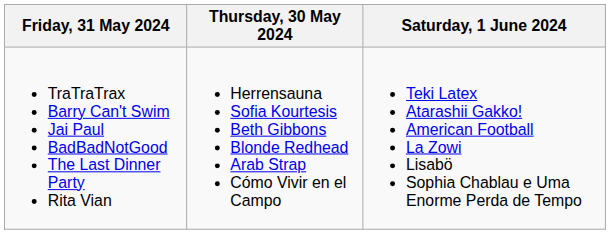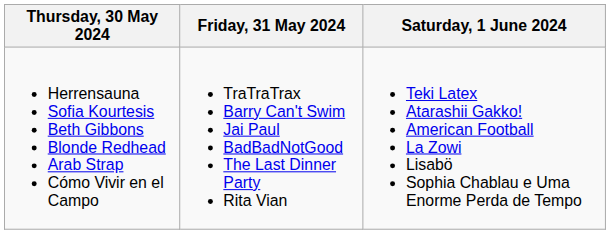columns swapped: (275, 25) <-> (96, 25)
